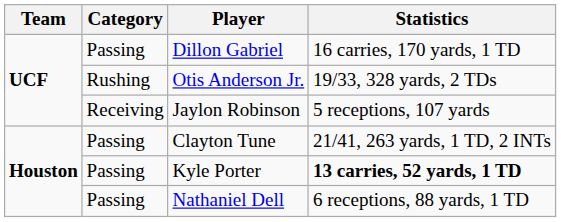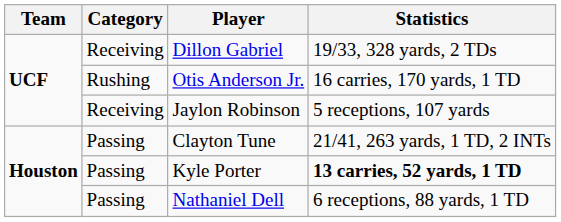(116, 49) Passing -> (125, 49) Receiving
(417, 49) 16 carries, 170 yards, 1 TD -> (405, 49) 19/33, 328 yards, 2 TDs
(405, 80) 19/33, 328 yards, 2 TDs -> (417, 80) 16 carries, 170 yards, 1 TD
